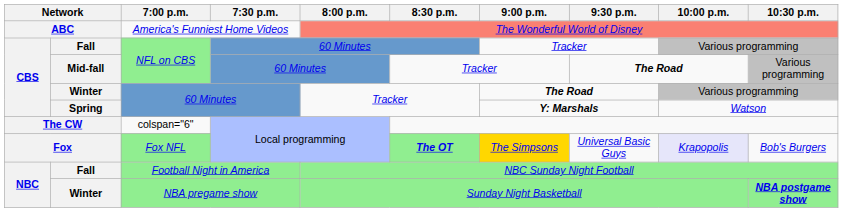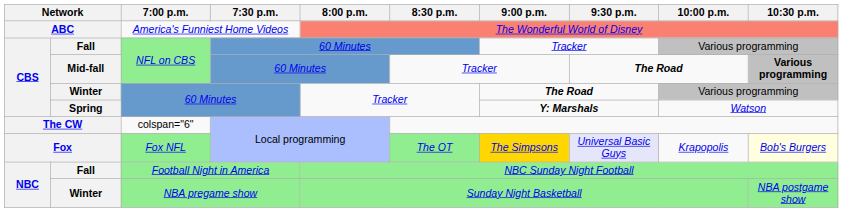(793, 69) normal -> (793, 69) bold
(435, 147) bold -> (435, 147) normal
(614, 147) no background -> (614, 147) lavender background
(703, 147) lavender background -> (703, 147) no background
(793, 147) no background -> (793, 147) lightyellow background
(793, 193) bold -> (793, 193) normal
